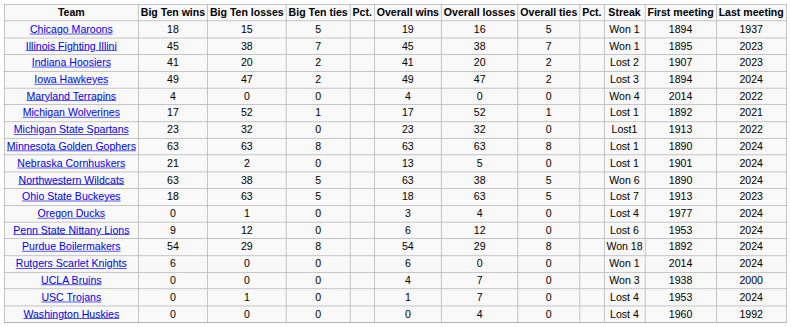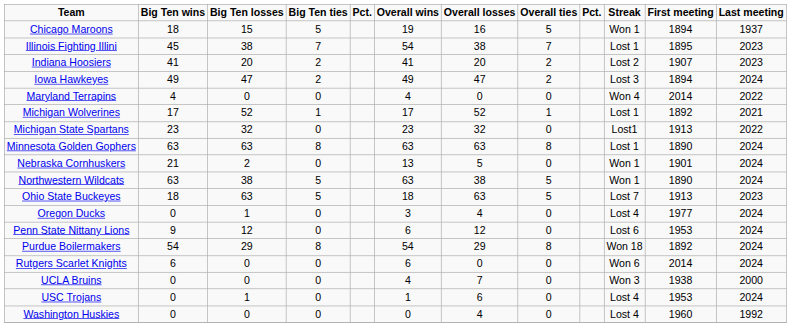(408, 46) 45 -> (408, 46) 54
(624, 46) Won 1 -> (624, 46) Lost 1
(624, 163) Lost 1 -> (624, 163) Won 1
(624, 180) Won 6 -> (624, 180) Won 1
(624, 264) Won 1 -> (624, 264) Won 6
(480, 297) 7 -> (480, 297) 6
